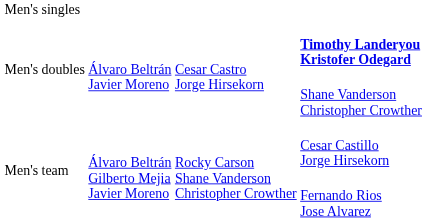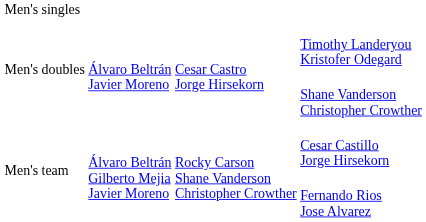(360, 52) bold -> (356, 52) normal
